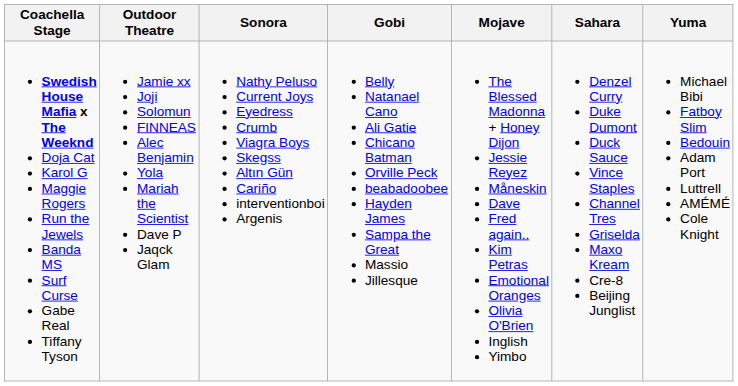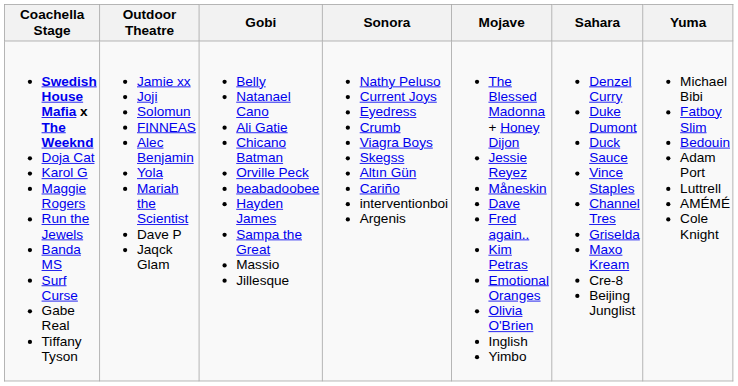columns swapped: (263, 22) <-> (390, 22)
